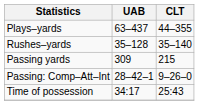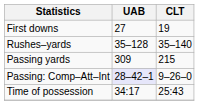+ row: (32, 28)
- row: (34, 28)
(134, 76) no background -> (134, 76) lavender background
